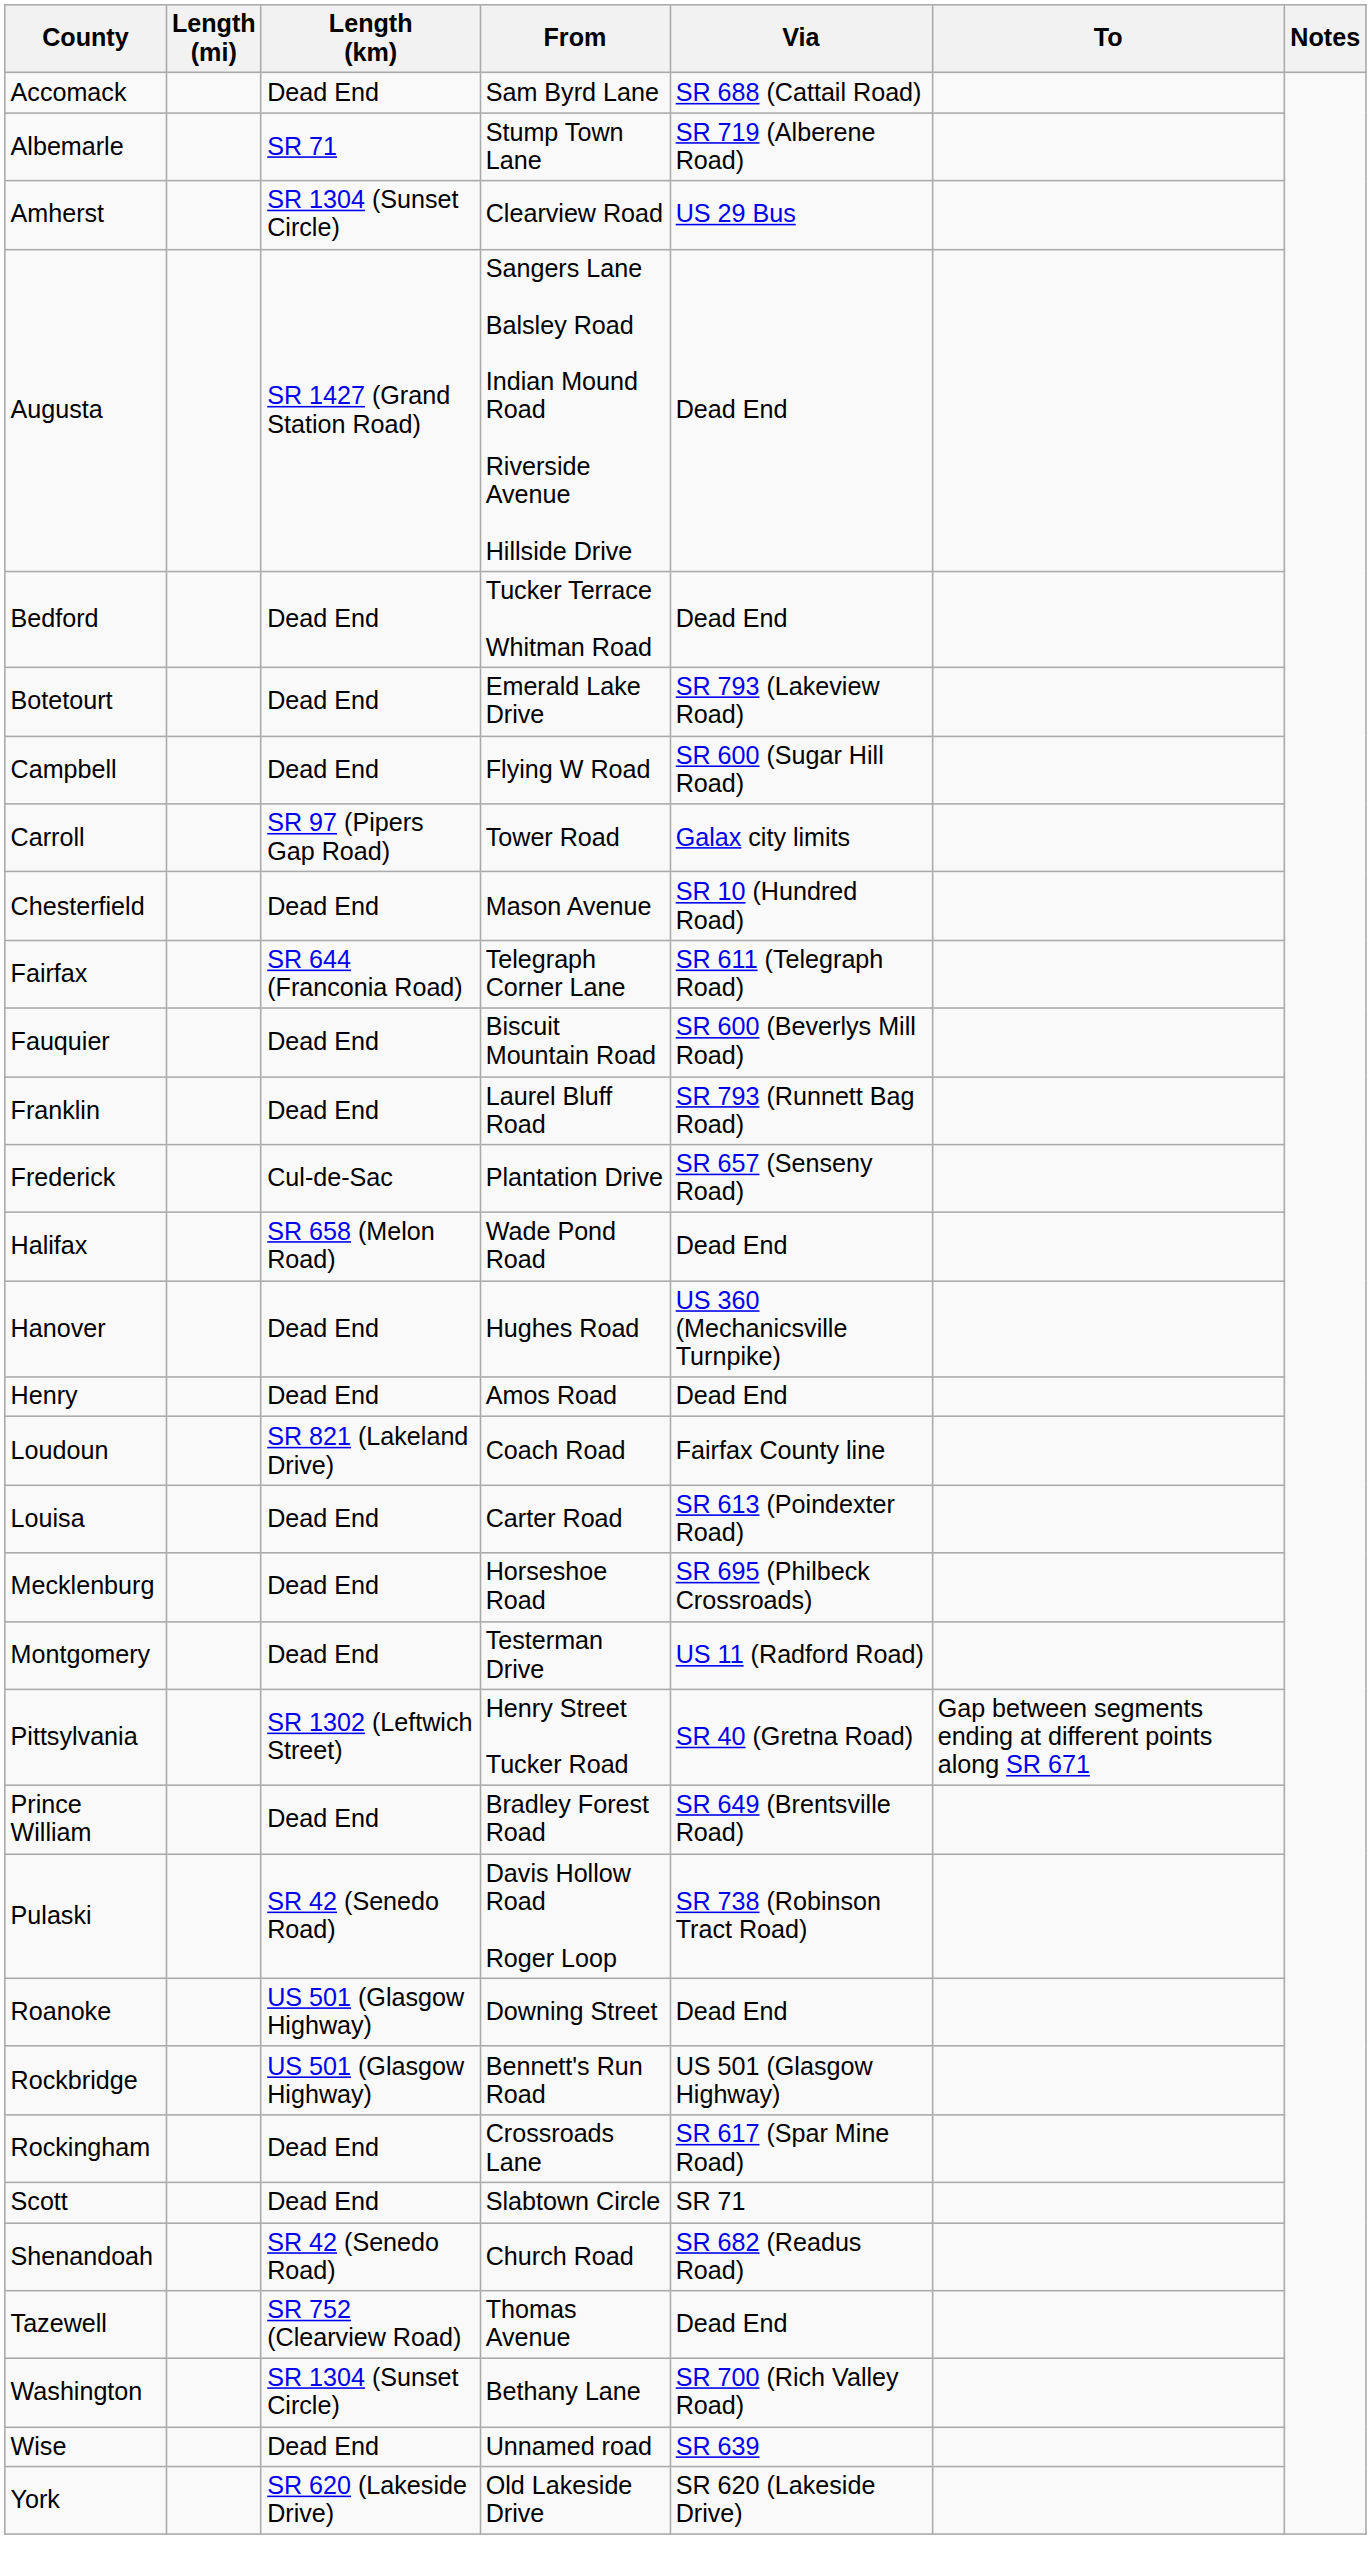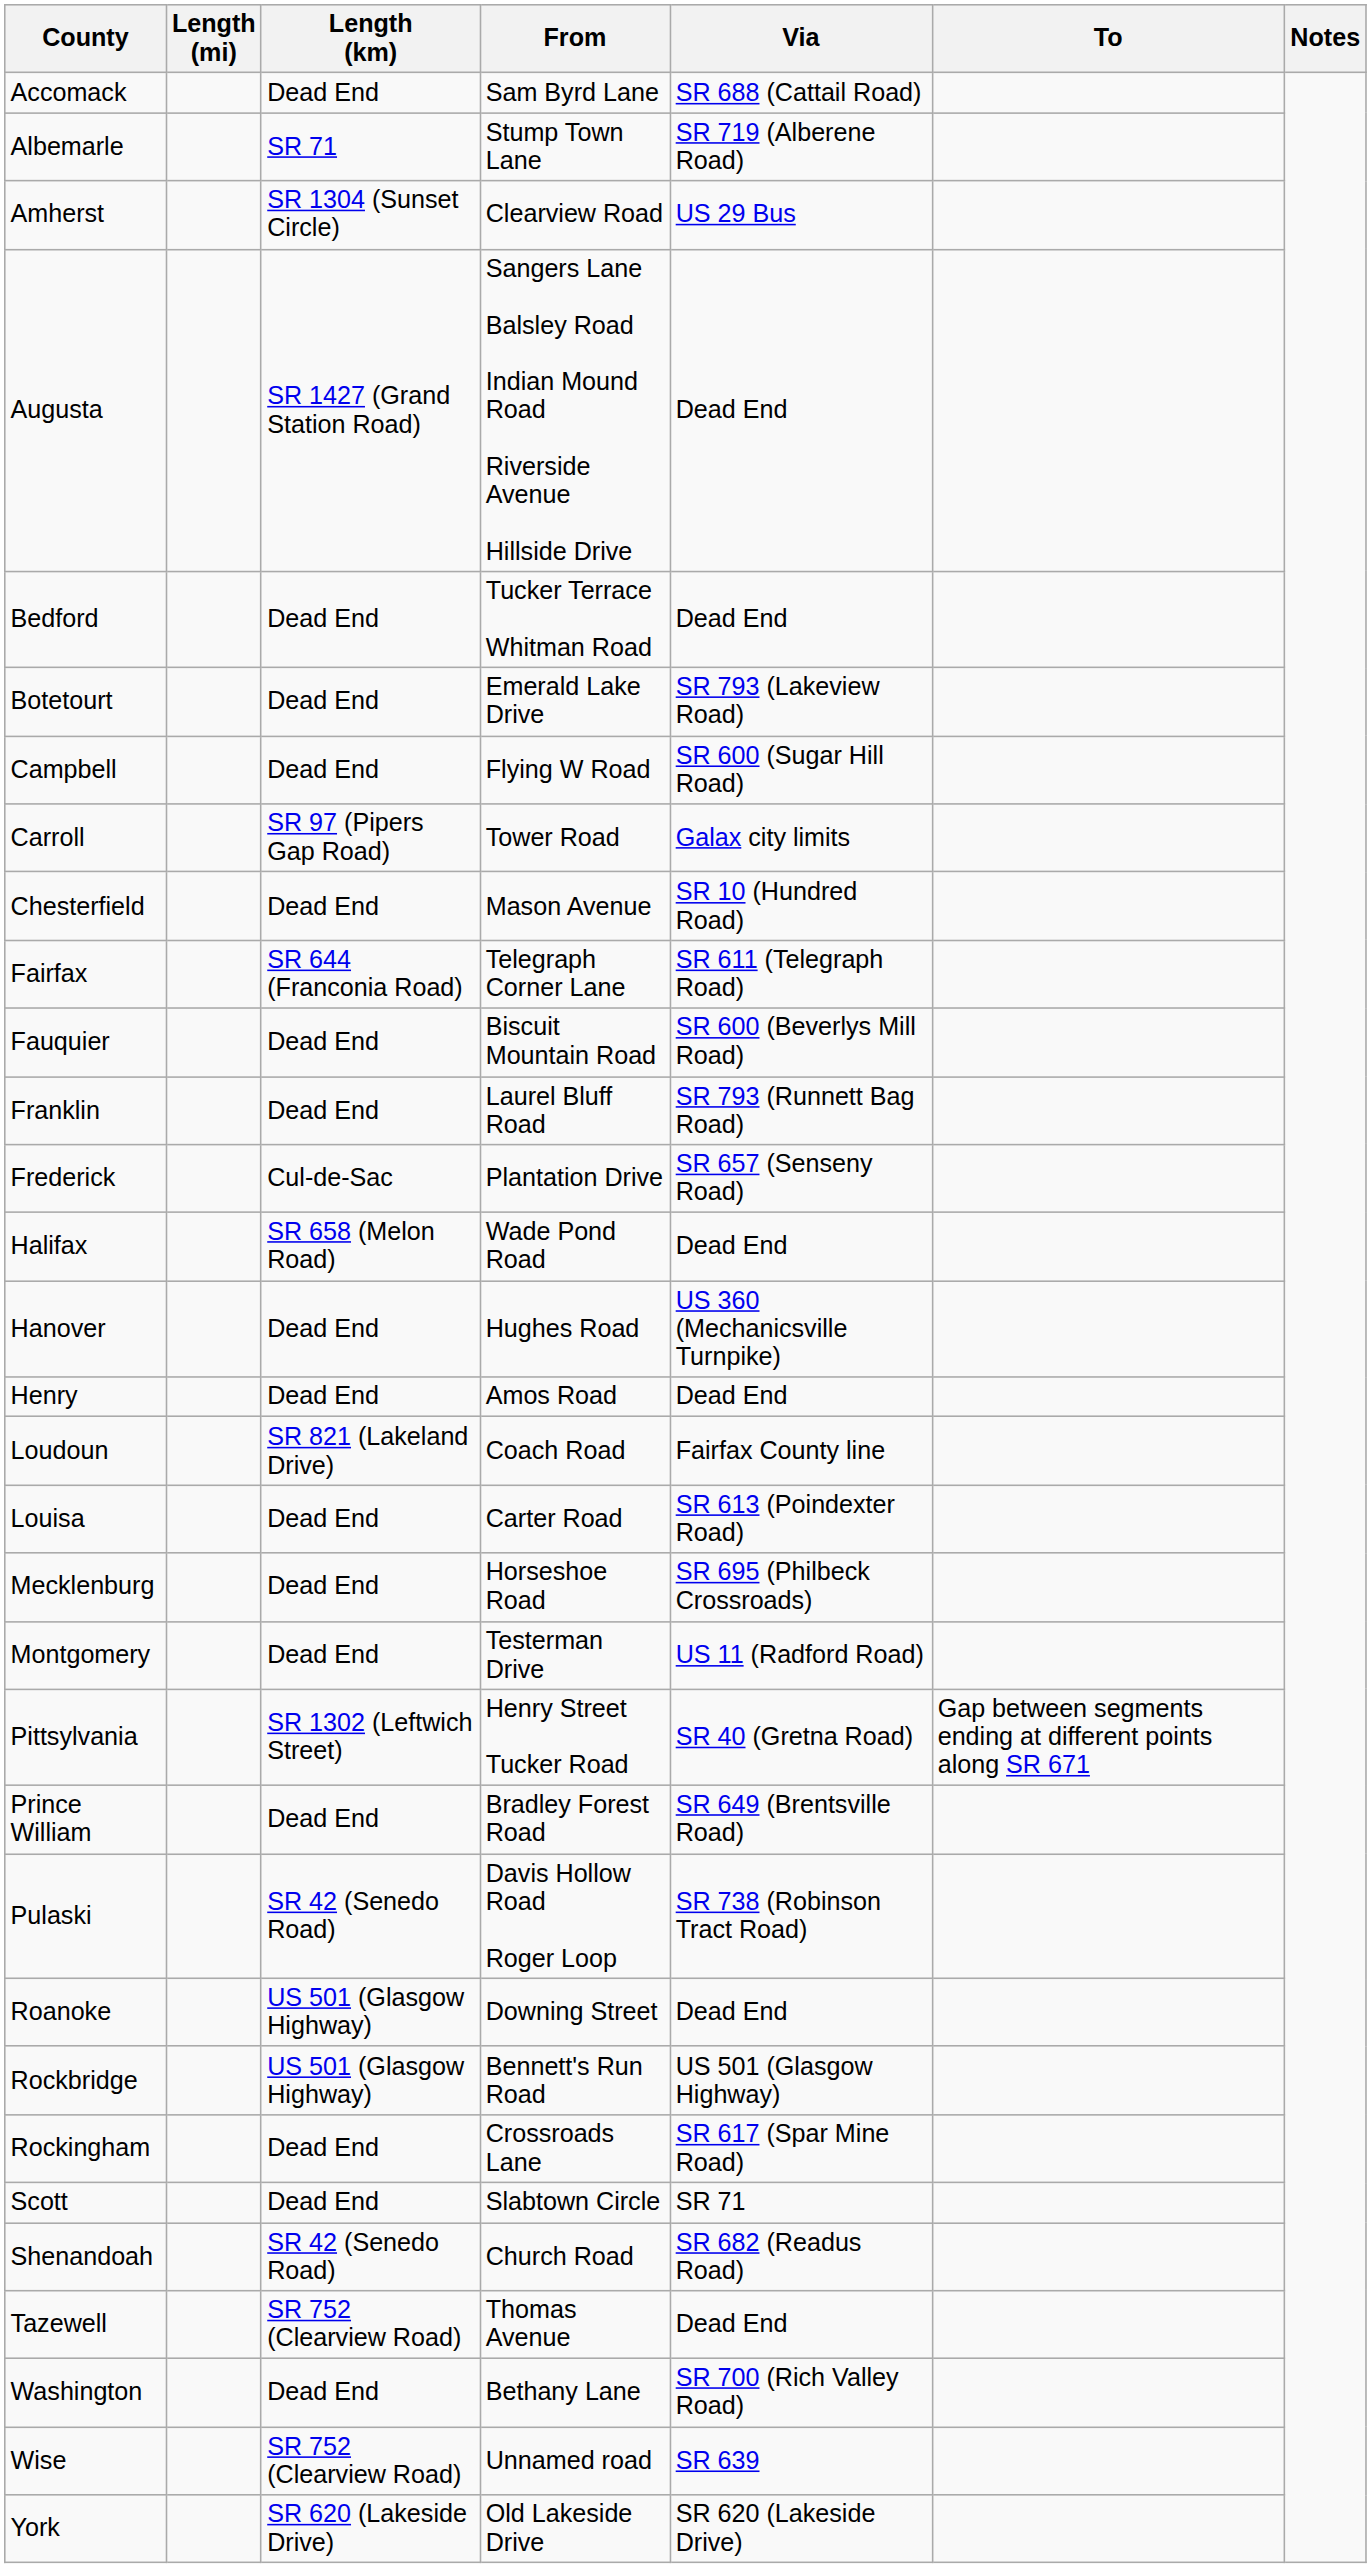(363, 2392) SR 1304 (Sunset Circle) -> (323, 2392) Dead End
(323, 2446) Dead End -> (364, 2460) SR 752 (Clearview Road)
